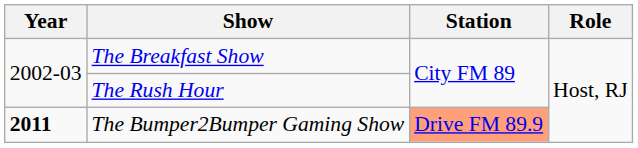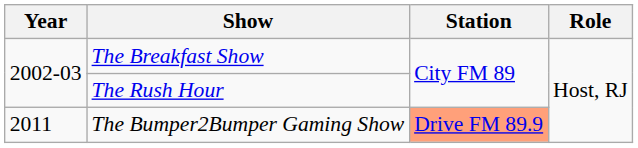(31, 124) bold -> (31, 124) normal
